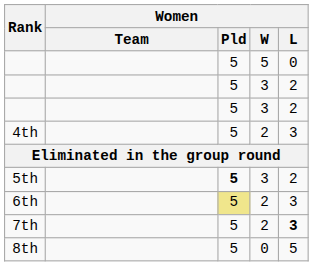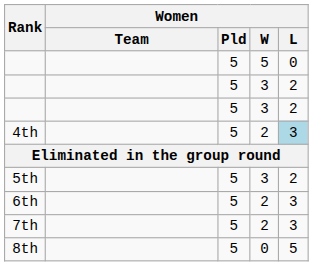(293, 133) no background -> (293, 133) lightblue background
(234, 179) bold -> (234, 179) normal
(234, 203) khaki background -> (234, 203) no background
(293, 226) bold -> (293, 226) normal
